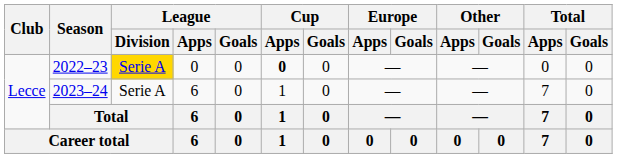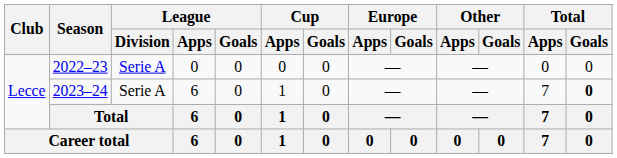(142, 66) gold background -> (142, 66) no background
(282, 66) bold -> (282, 66) normal
(589, 91) normal -> (589, 91) bold
